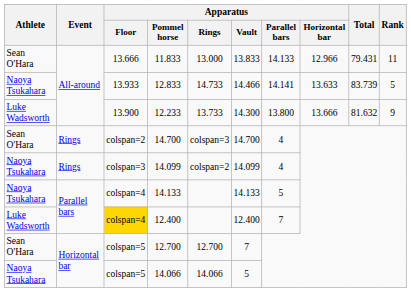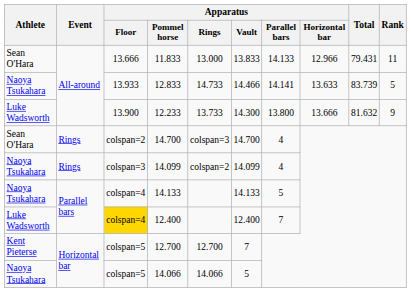(20, 247) Sean O'Hara -> (22, 247) Kent Pieterse
